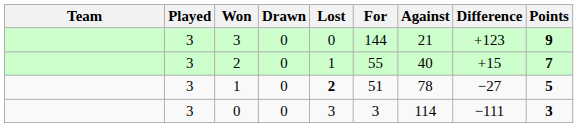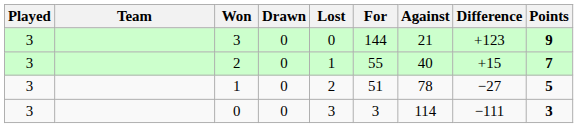columns swapped: (85, 16) <-> (190, 16)
(331, 87) bold -> (331, 87) normal
